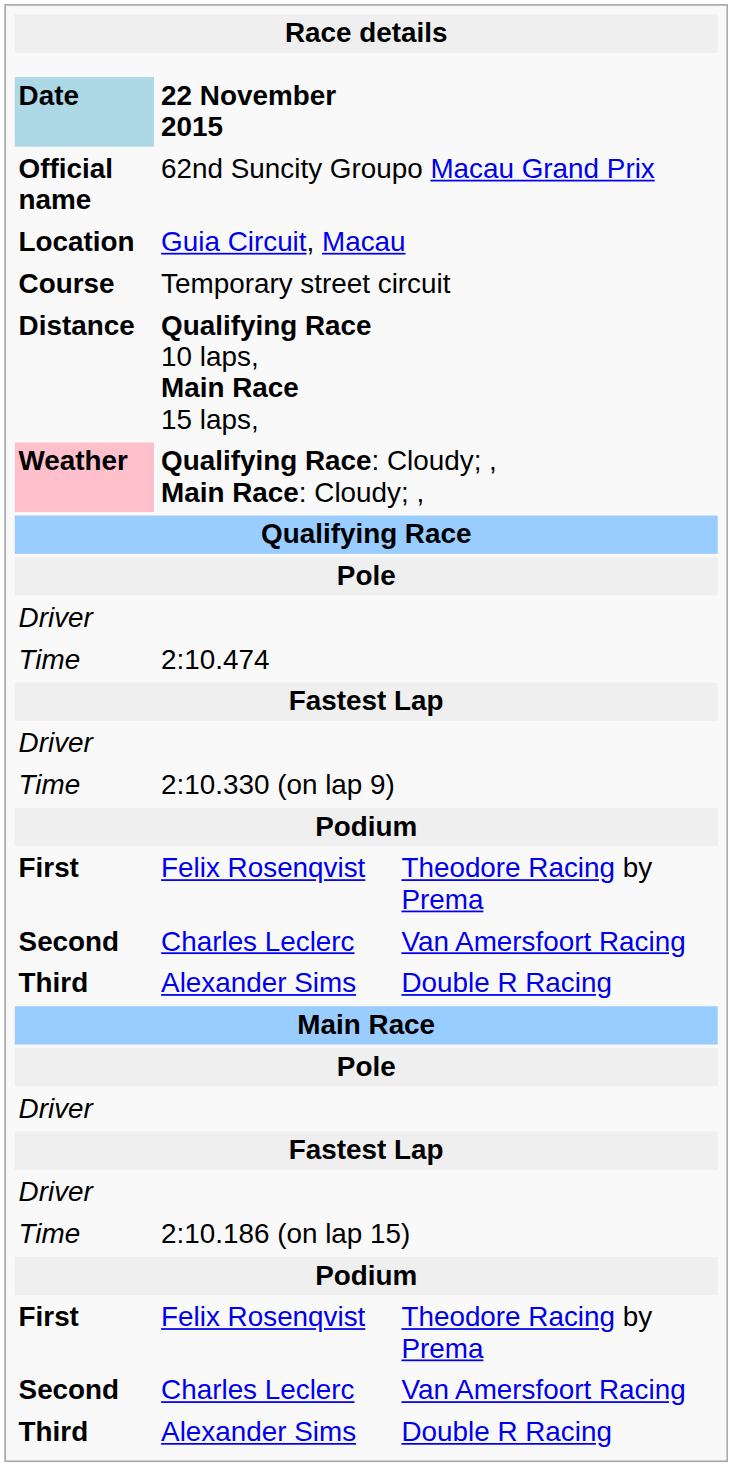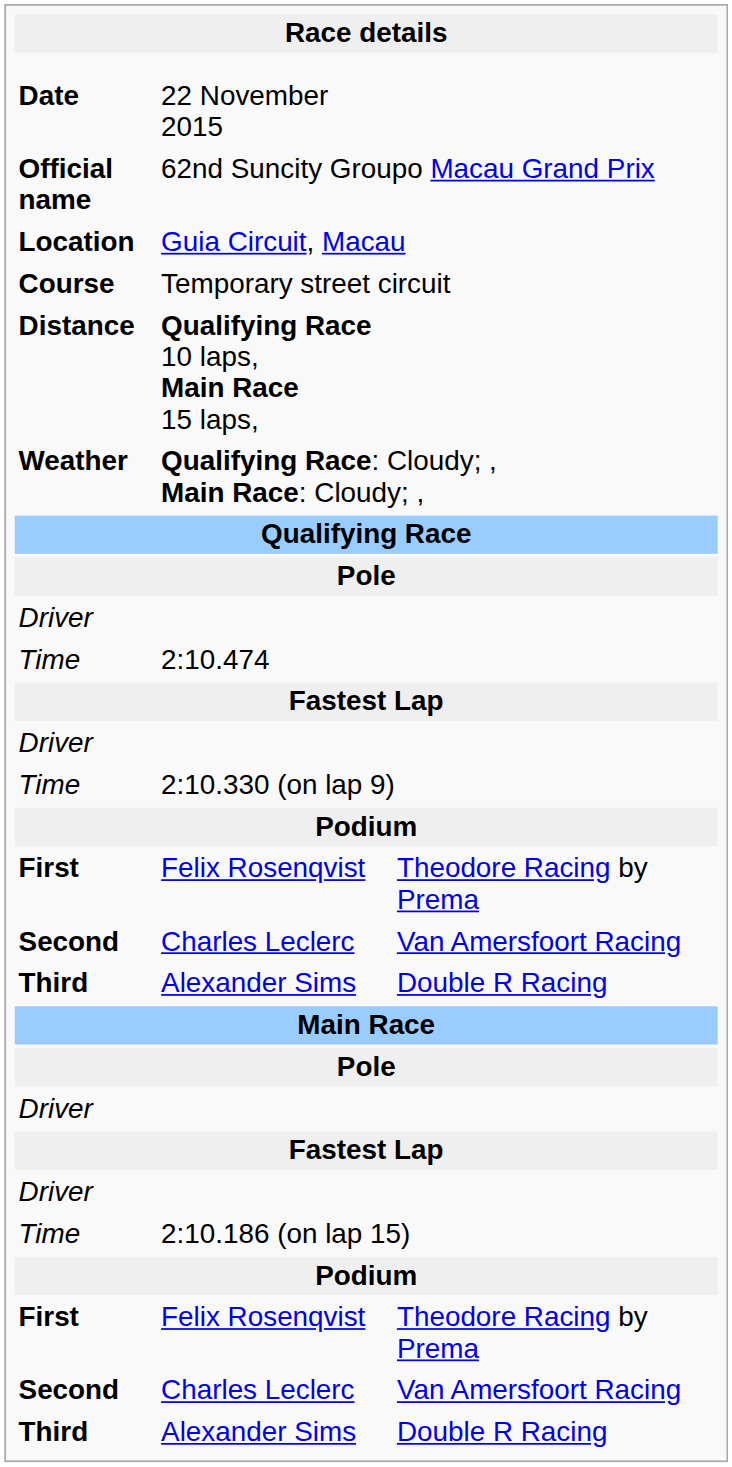(49, 96) lightblue background -> (49, 96) no background
(249, 111) bold -> (245, 111) normal
(73, 461) pink background -> (73, 461) no background
